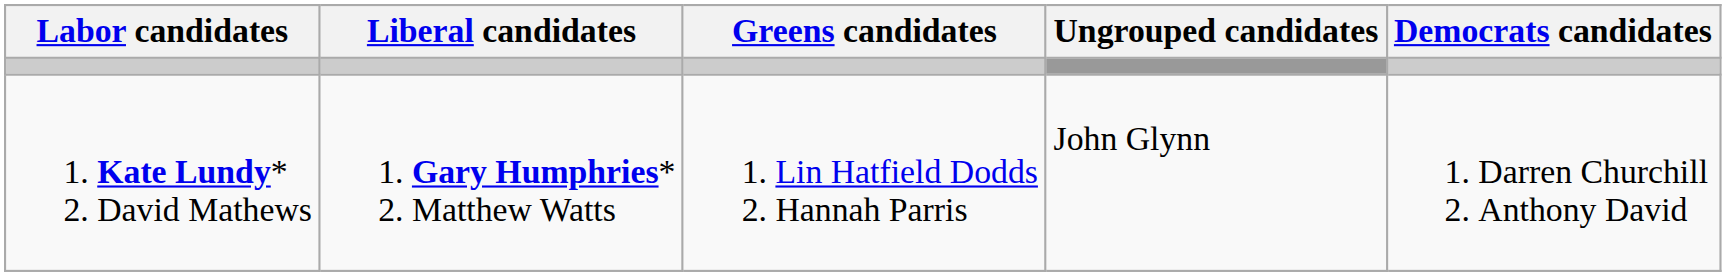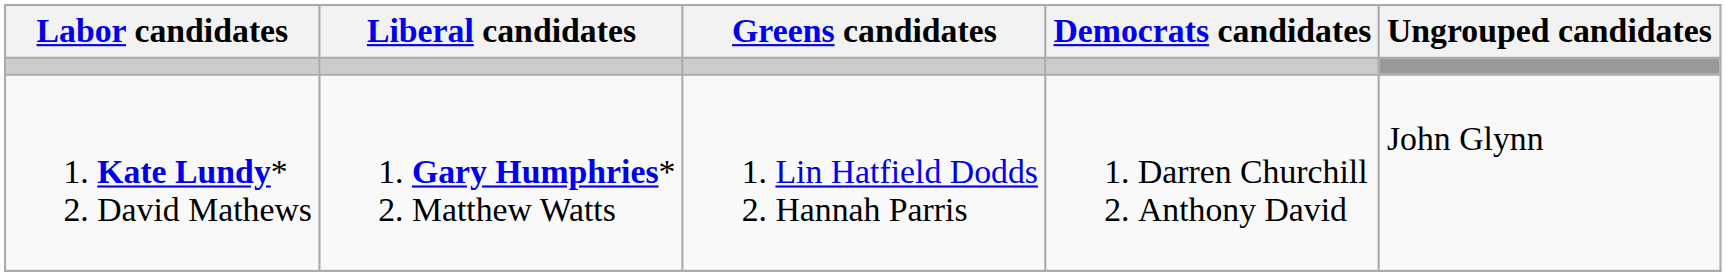columns swapped: (1553, 31) <-> (1216, 31)
